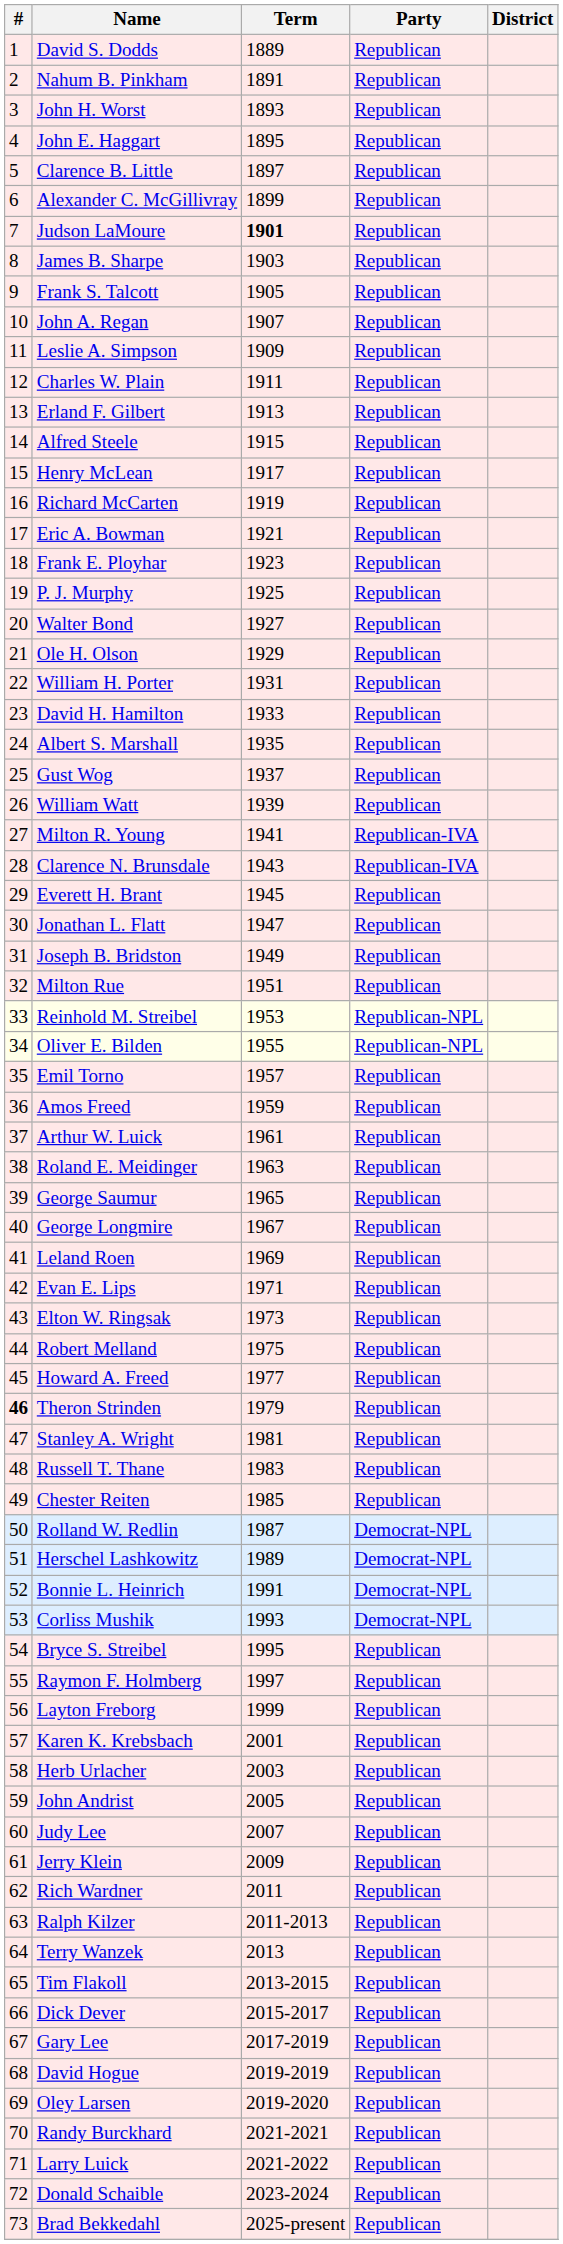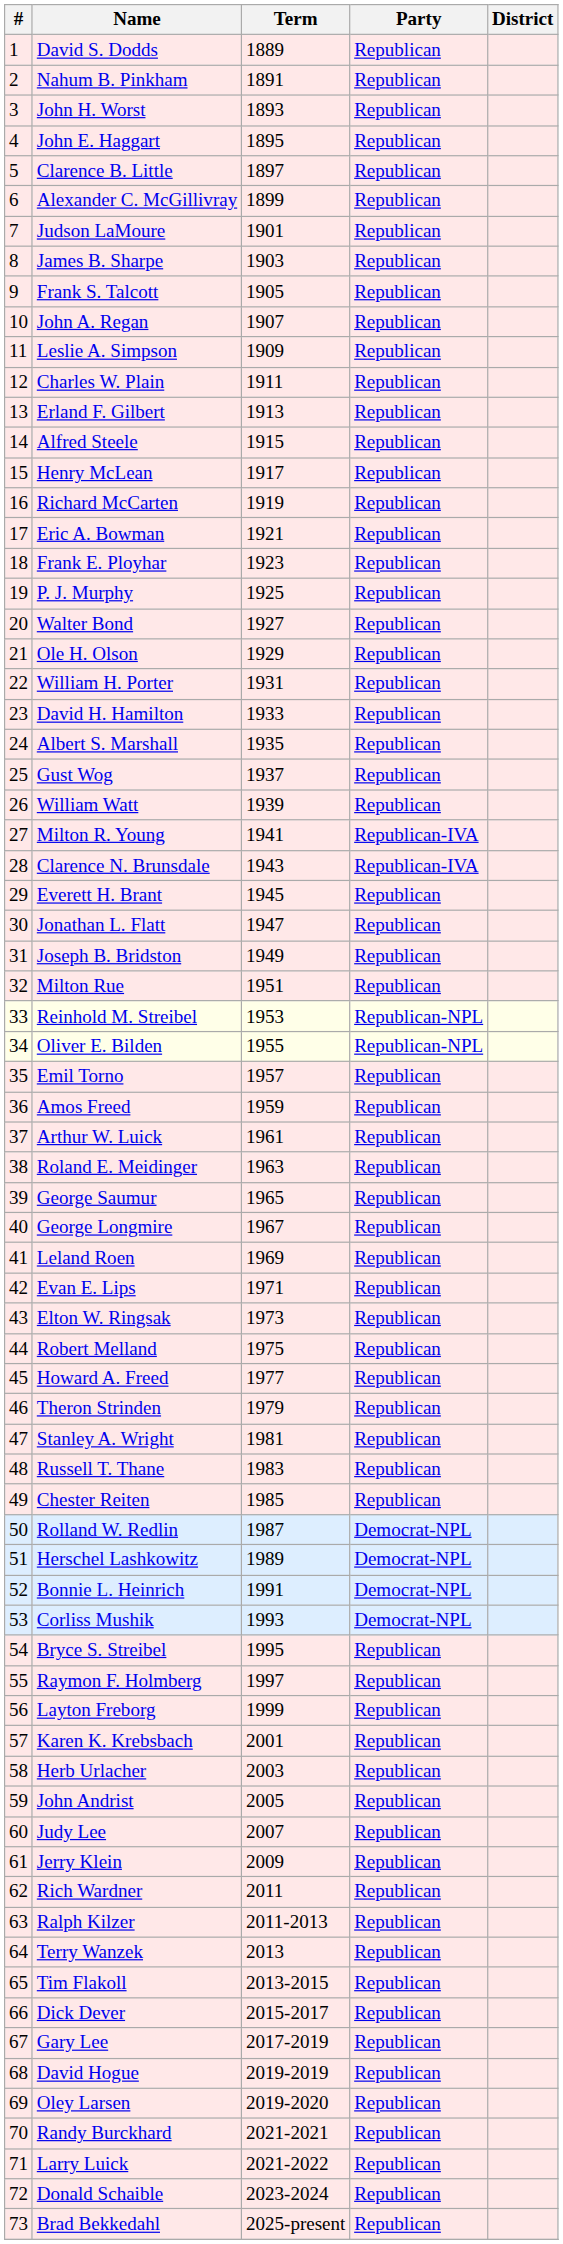(265, 230) bold -> (265, 230) normal
(19, 1408) bold -> (19, 1408) normal
